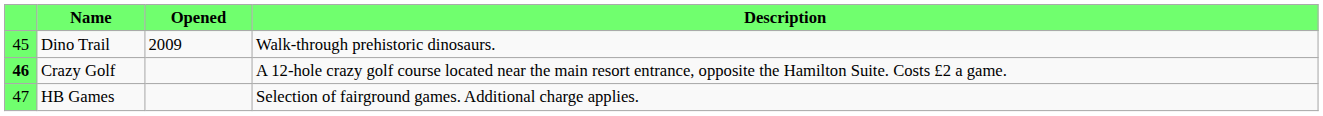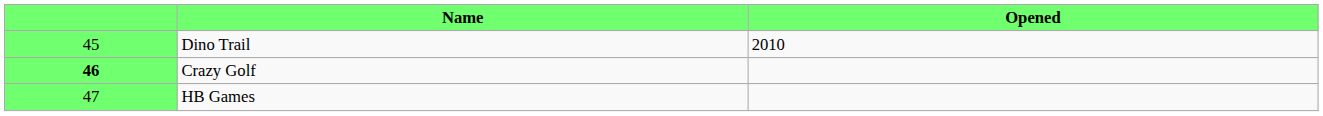- column: (785, 17)
(165, 44) 2009 -> (768, 44) 2010
